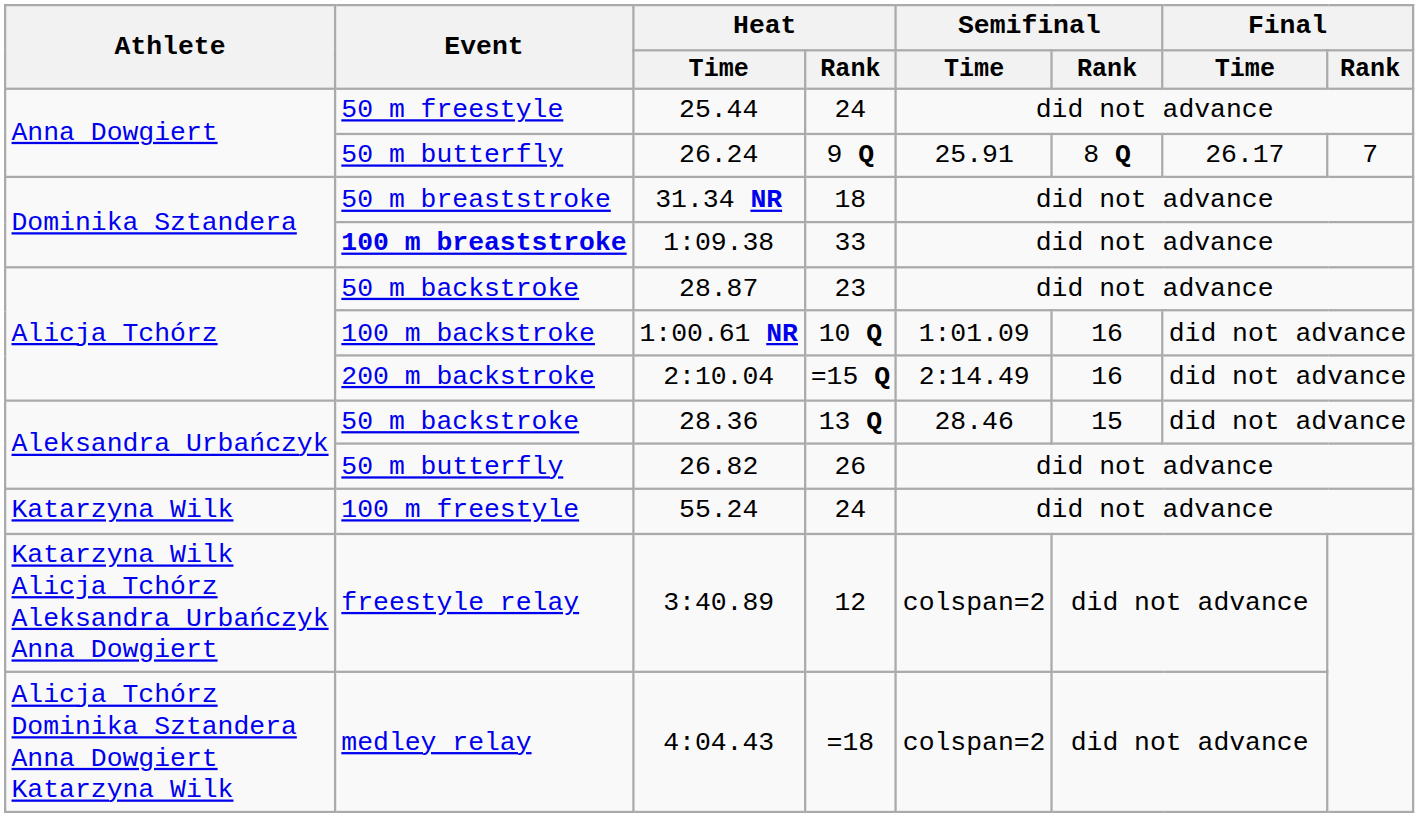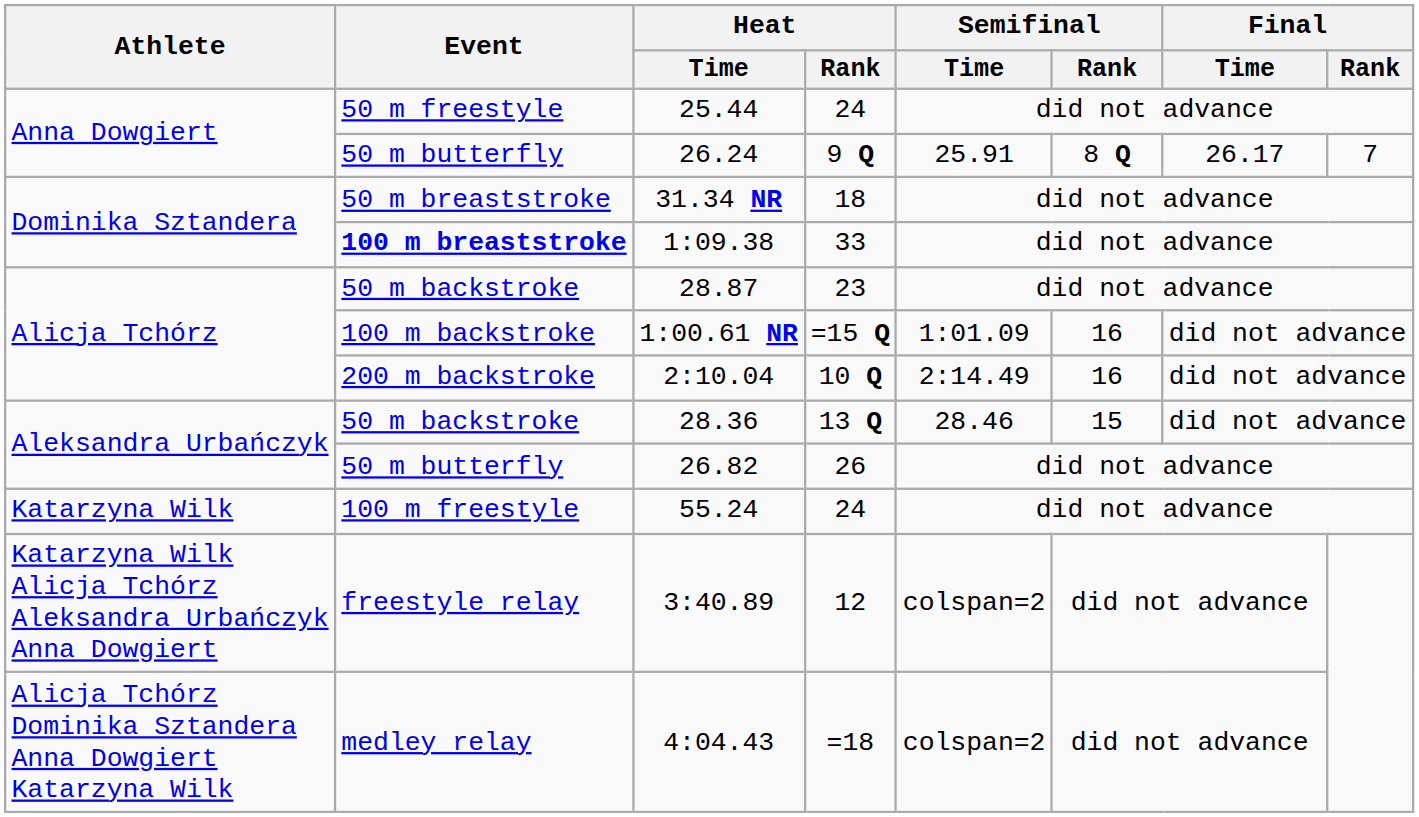(850, 333) 10 Q -> (850, 333) =15 Q
(850, 377) =15 Q -> (850, 377) 10 Q
